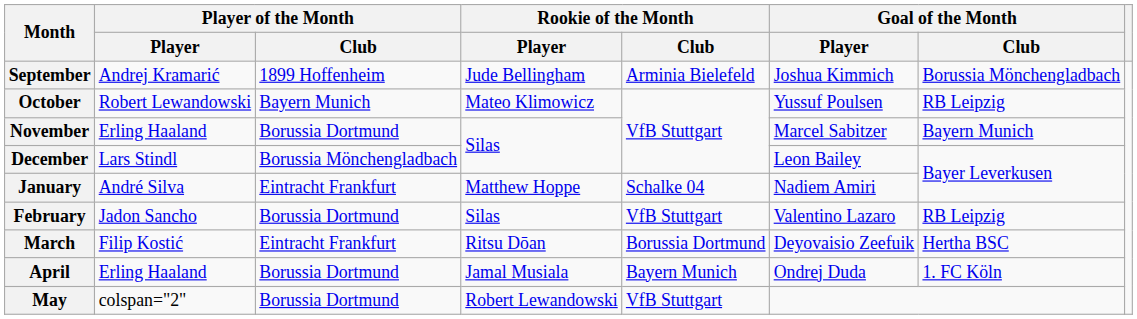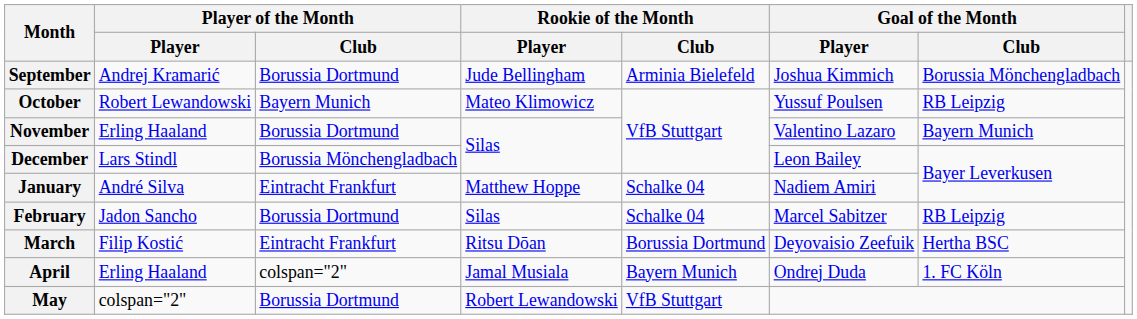(322, 74) 1899 Hoffenheim -> (329, 74) Borussia Dortmund
(830, 131) Marcel Sabitzer -> (835, 131) Valentino Lazaro
(674, 215) VfB Stuttgart -> (665, 215) Schalke 04
(835, 215) Valentino Lazaro -> (830, 215) Marcel Sabitzer
(329, 272) Borussia Dortmund -> (303, 272) colspan="2"
